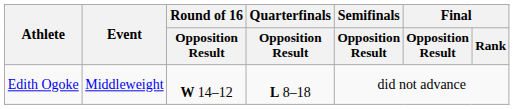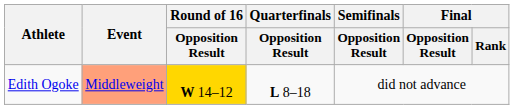(124, 85) no background -> (124, 85) lightsalmon background
(207, 93) no background -> (207, 93) gold background
